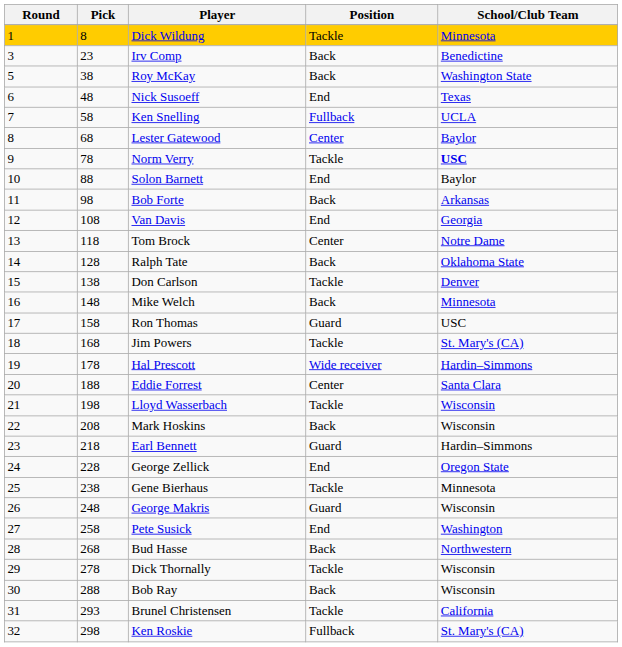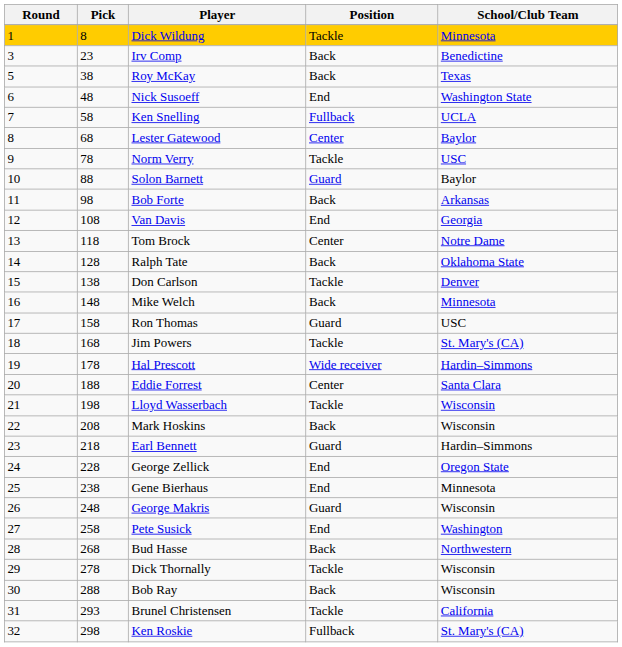(486, 76) Washington State -> (456, 76) Texas
(456, 96) Texas -> (486, 96) Washington State
(454, 158) bold -> (453, 158) normal
(319, 179) End -> (325, 179) Guard
(326, 487) Tackle -> (319, 487) End
